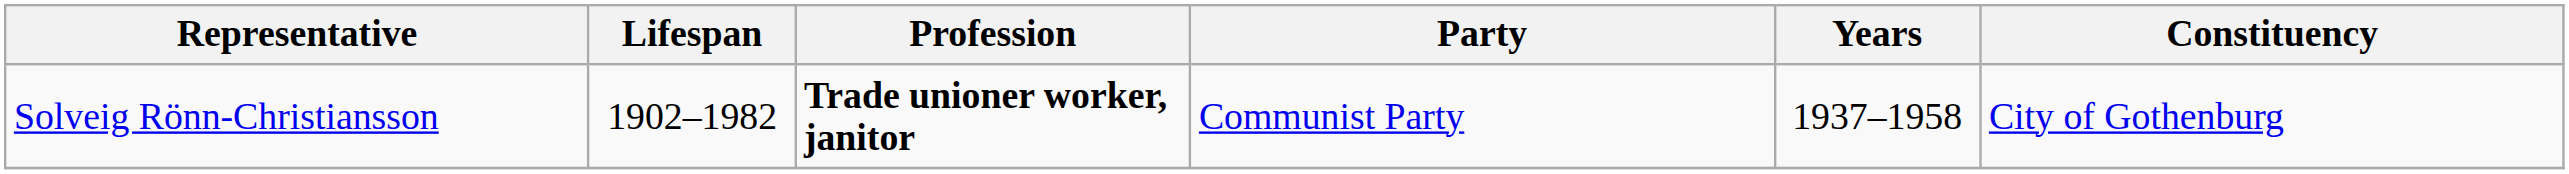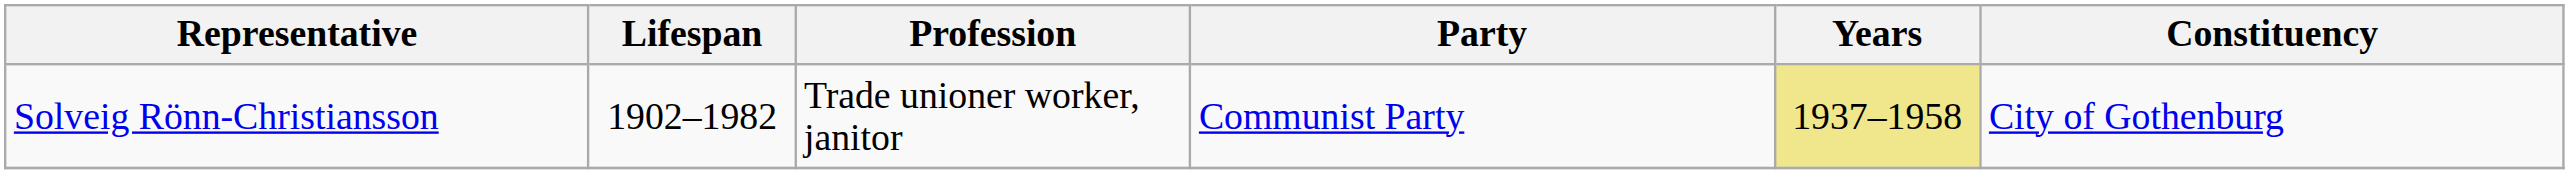(986, 115) bold -> (972, 115) normal
(1877, 115) no background -> (1877, 115) khaki background
